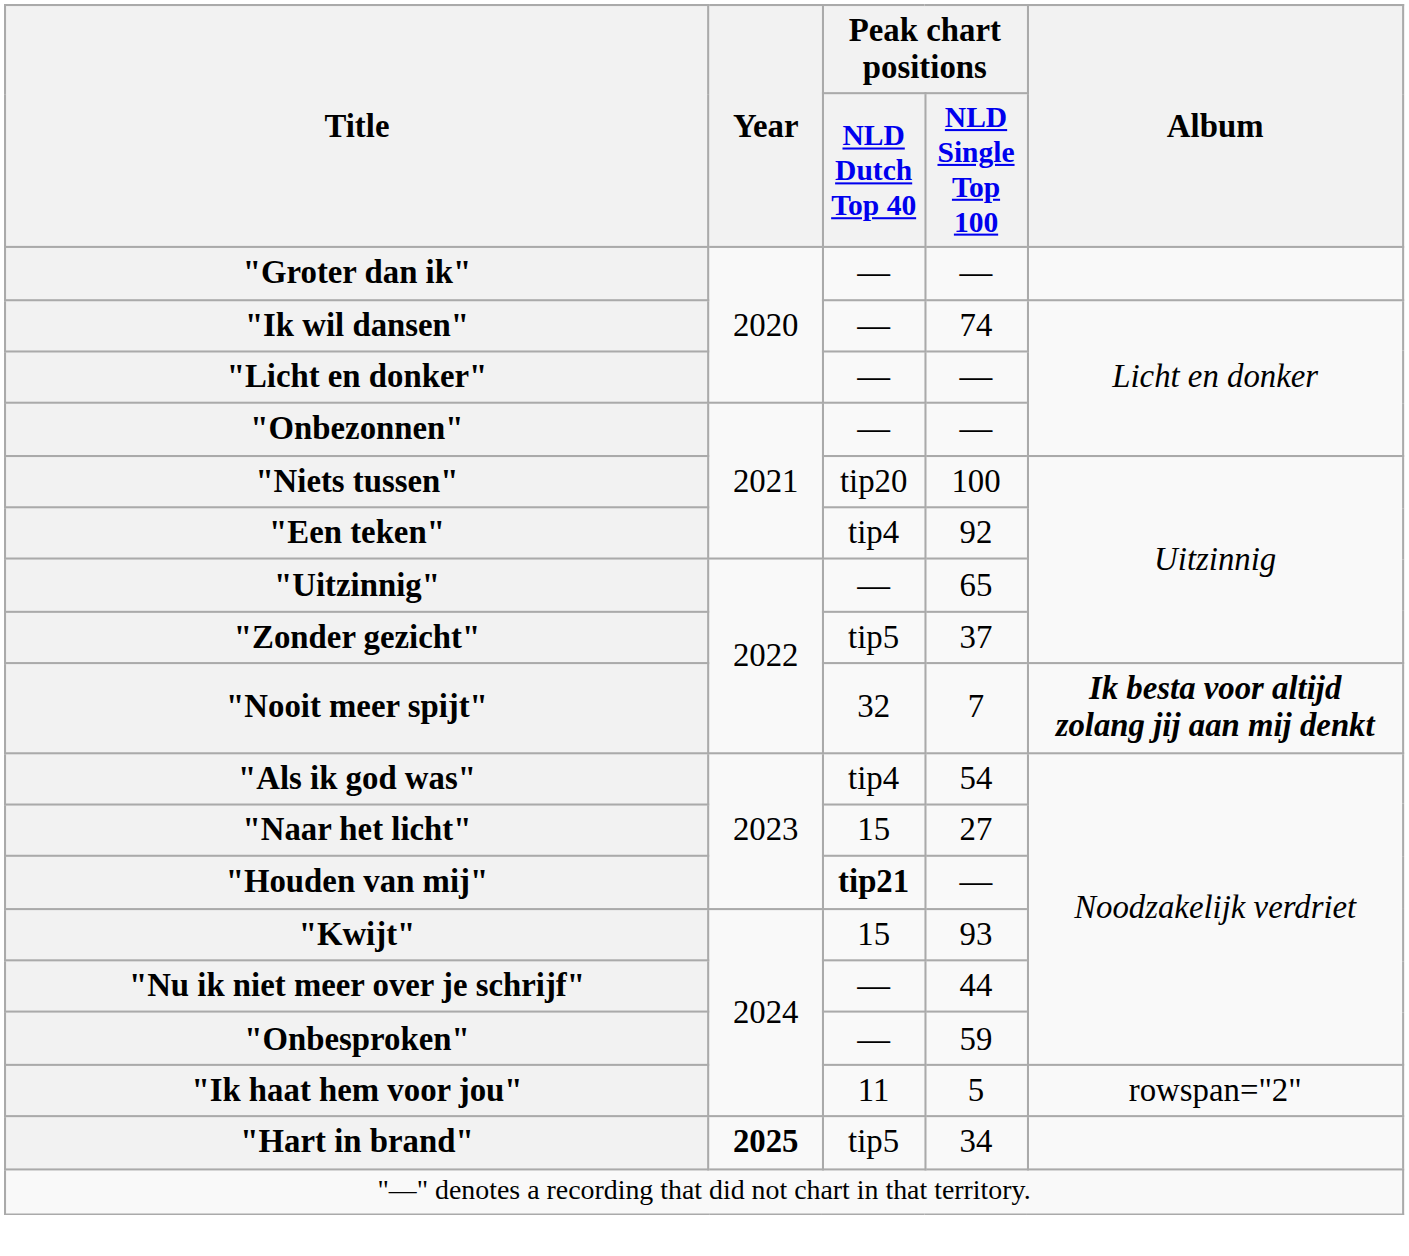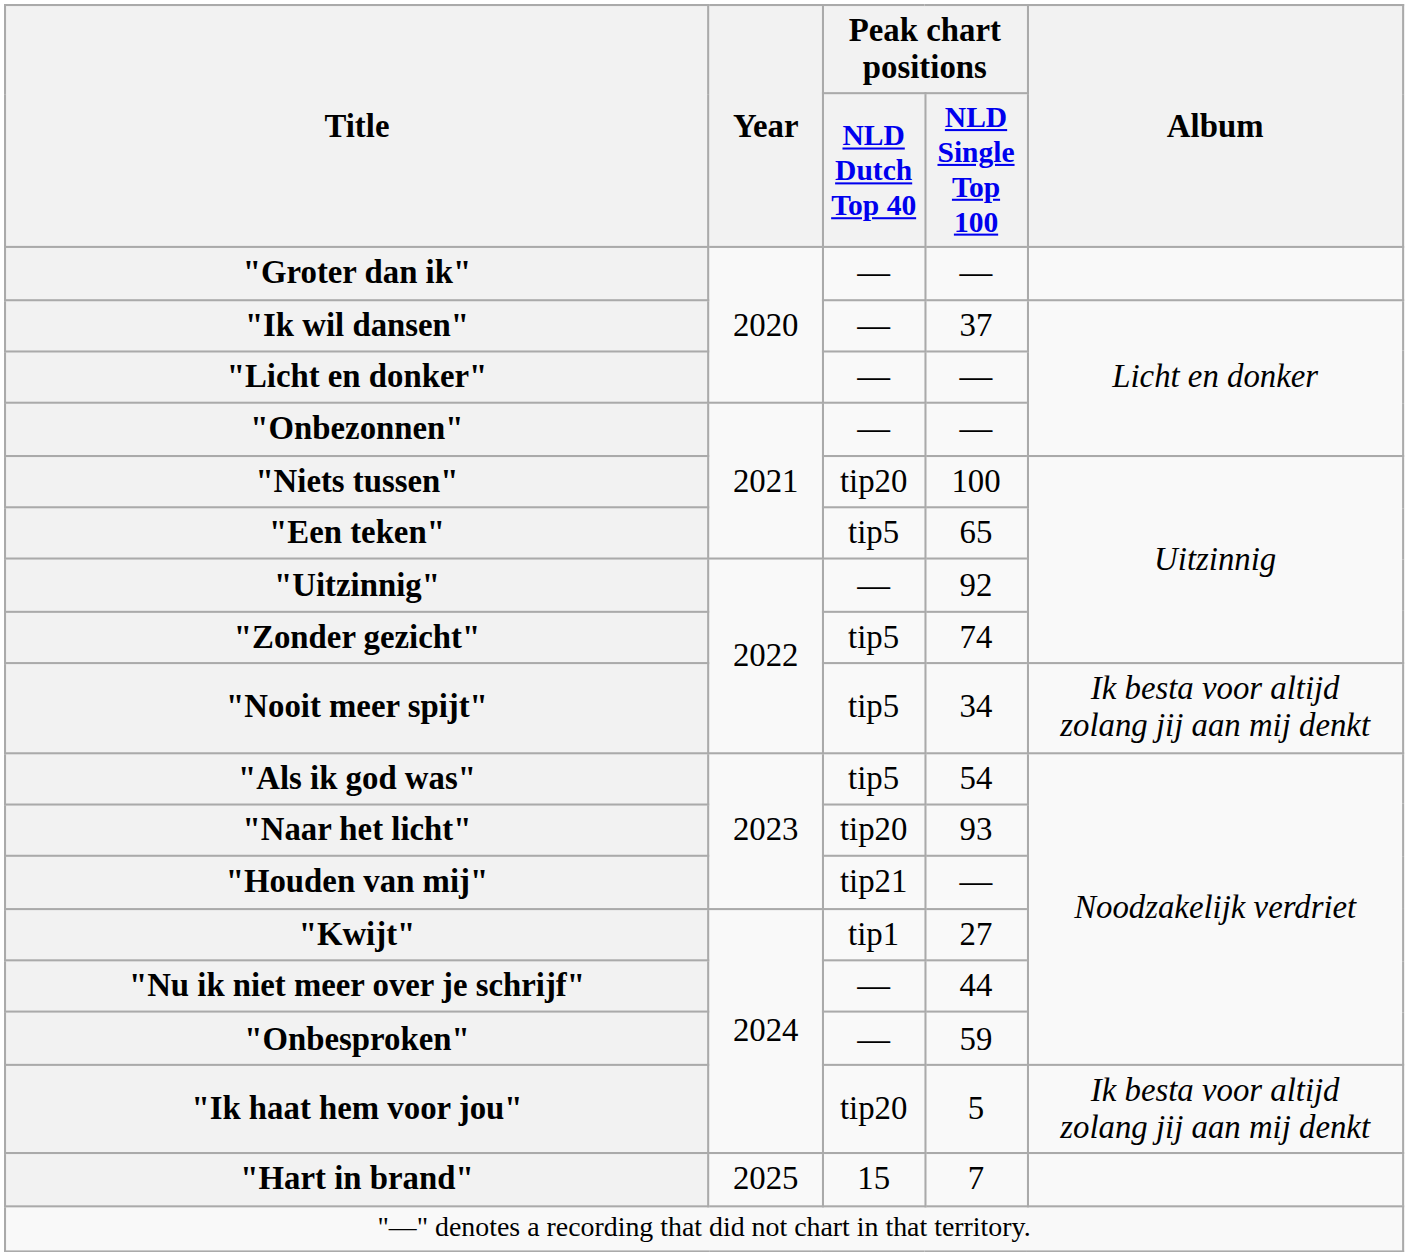(976, 324) 74 -> (976, 324) 37
(874, 532) tip4 -> (874, 532) tip5
(976, 532) 92 -> (976, 532) 65
(976, 584) 65 -> (976, 584) 92
(976, 636) 37 -> (976, 636) 74
(874, 707) 32 -> (874, 707) tip5
(976, 707) 7 -> (976, 707) 34
(1215, 707) bold -> (1215, 707) normal
(874, 777) tip4 -> (874, 777) tip5
(874, 829) 15 -> (874, 829) tip20
(976, 829) 27 -> (976, 829) 93
(874, 881) bold -> (874, 881) normal
(874, 933) 15 -> (874, 933) tip1
(976, 933) 93 -> (976, 933) 27
(874, 1089) 11 -> (874, 1108) tip20
(1215, 1089) rowspan="2" -> (1215, 1108) Ik besta voor altijd zolang jij aan mij denkt
(766, 1141) bold -> (766, 1178) normal
(874, 1141) tip5 -> (874, 1178) 15
(976, 1141) 34 -> (976, 1178) 7
